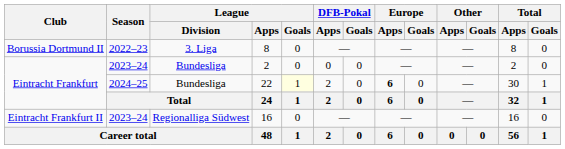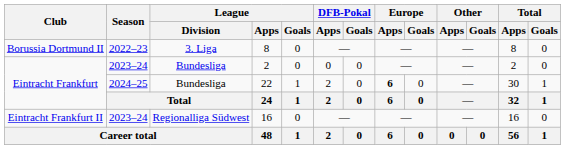(297, 83) lightyellow background -> (297, 83) no background
